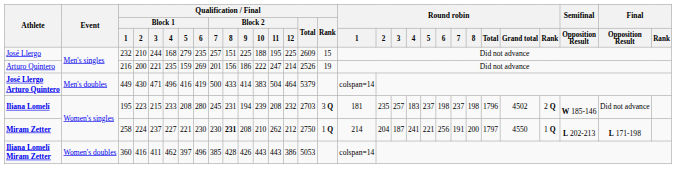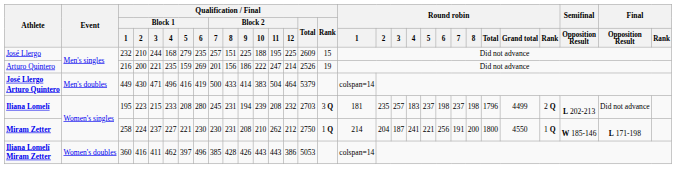(520, 107) 4502 -> (520, 107) 4499
(579, 111) W 185-146 -> (579, 111) L 202-213
(231, 129) bold -> (231, 129) normal
(491, 129) 1797 -> (491, 129) 1800
(579, 134) L 202-213 -> (579, 134) W 185-146
